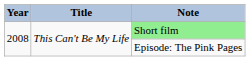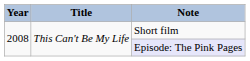(156, 30) lightgreen background -> (156, 30) no background
(188, 47) no background -> (188, 47) lavender background
